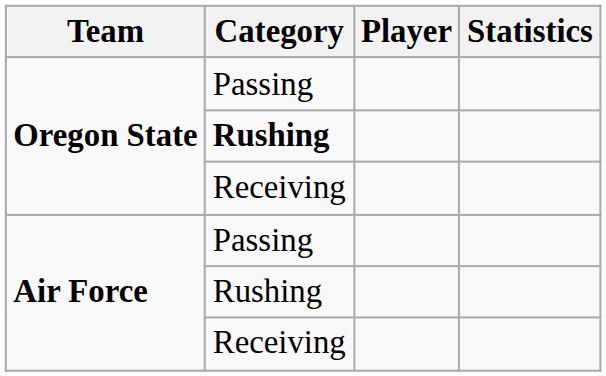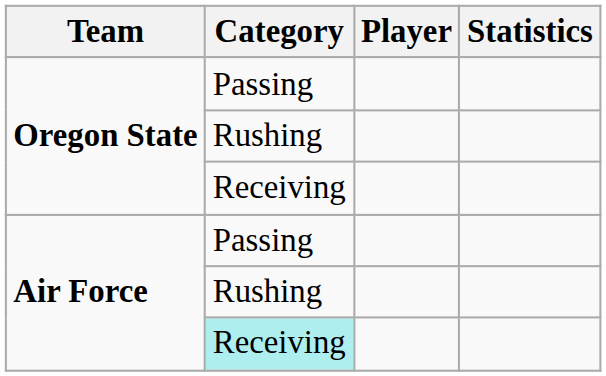(271, 135) bold -> (267, 135) normal
(279, 343) no background -> (279, 343) paleturquoise background
